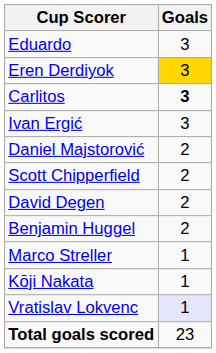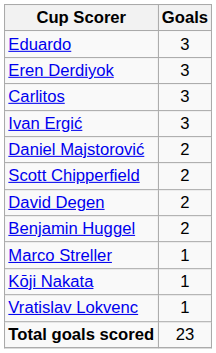(185, 70) gold background -> (185, 70) no background
(185, 96) bold -> (185, 96) normal
(185, 307) lavender background -> (185, 307) no background
